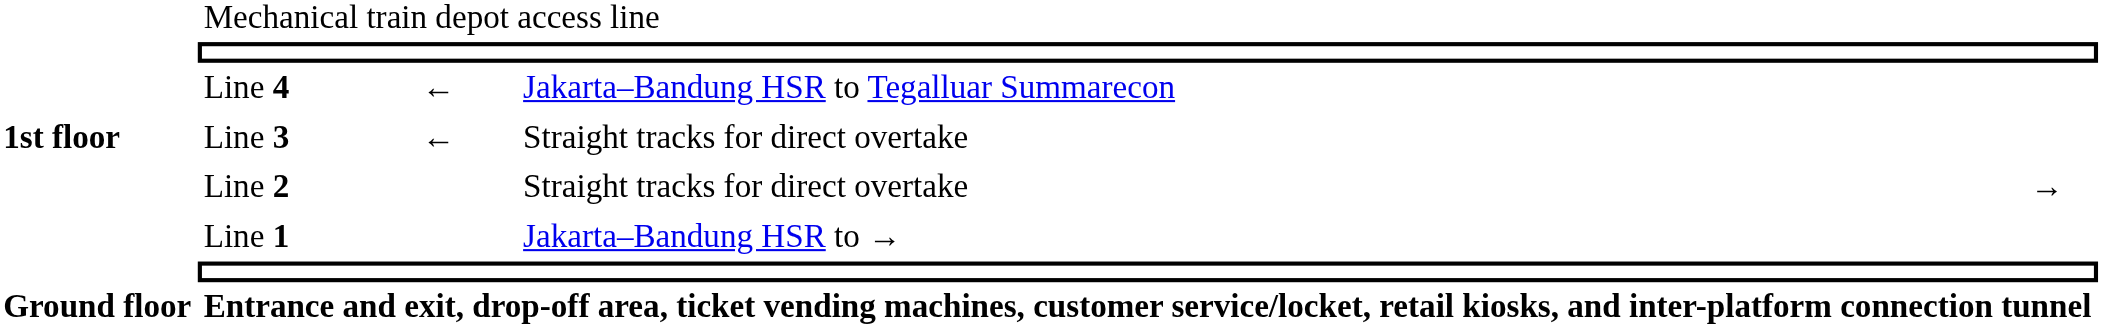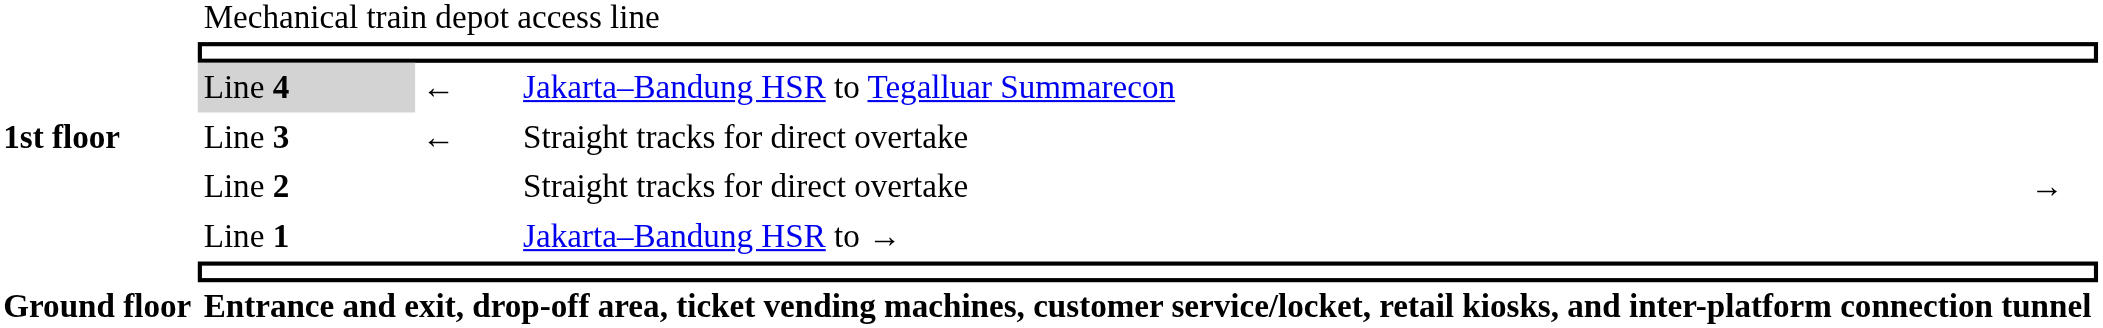(246, 87) no background -> (246, 87) lightgrey background
